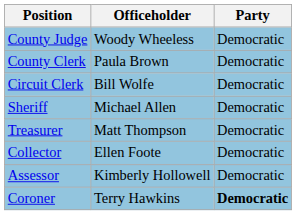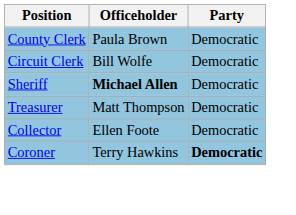- row: (48, 38)
(135, 107) normal -> (135, 84) bold
- row: (33, 175)
